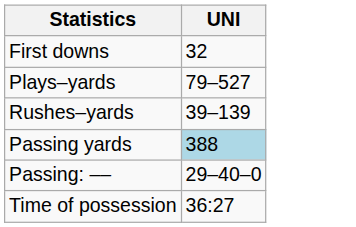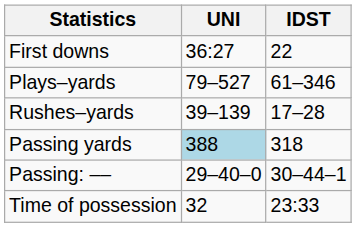+ column: (309, 20)
(196, 51) 32 -> (210, 51) 36:27
(210, 206) 36:27 -> (196, 206) 32
